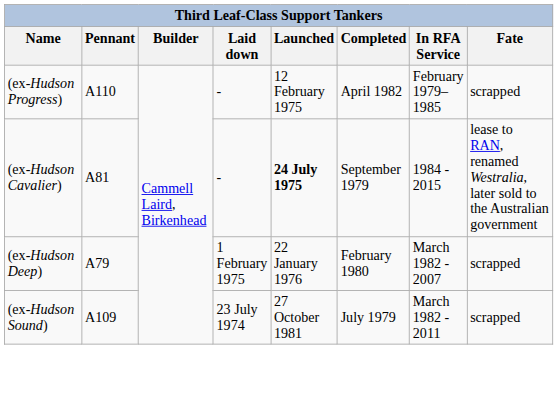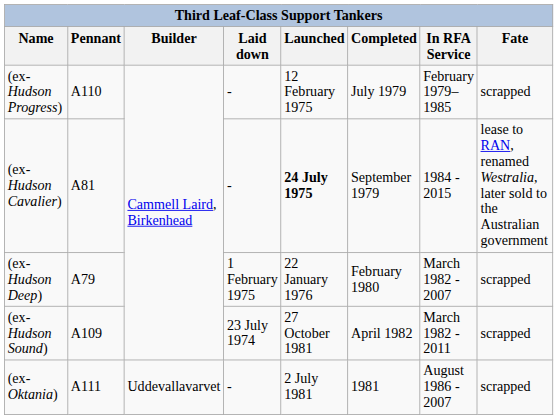(371, 92) April 1982 -> (379, 92) July 1979
(368, 317) July 1979 -> (382, 333) April 1982
+ row: (33, 387)
